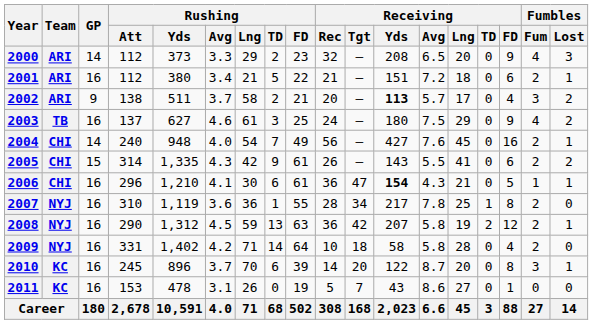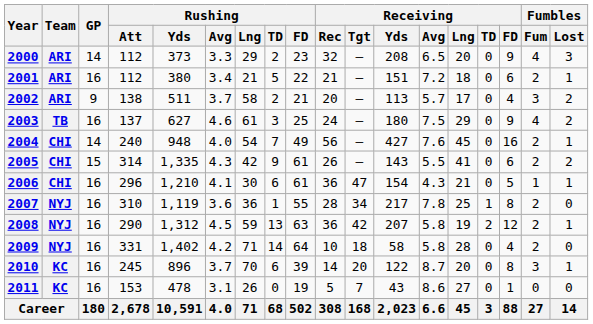(397, 99) bold -> (397, 99) normal
(397, 183) bold -> (397, 183) normal
